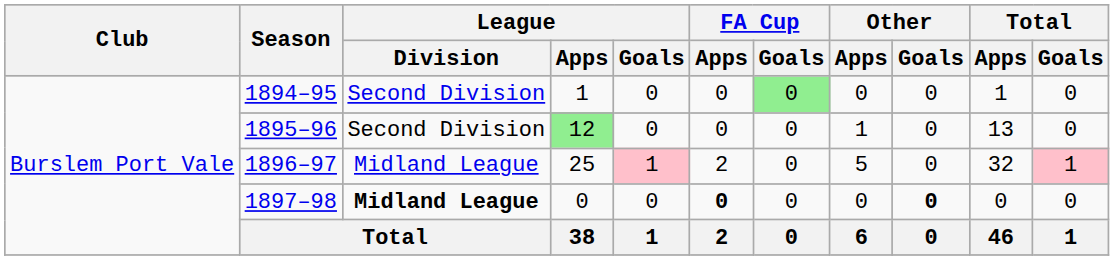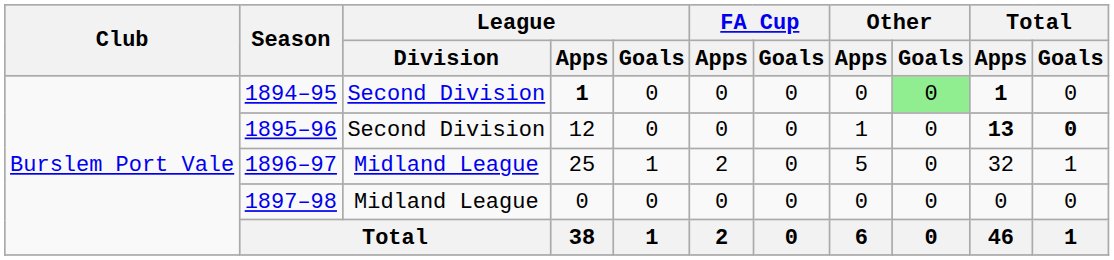(582, 94) normal -> (582, 94) bold
(791, 94) lightgreen background -> (791, 94) no background
(931, 94) no background -> (931, 94) lightgreen background
(1001, 94) normal -> (1001, 94) bold
(582, 130) lightgreen background -> (582, 130) no background
(1001, 130) normal -> (1001, 130) bold
(1071, 130) normal -> (1071, 130) bold
(652, 166) pink background -> (652, 166) no background
(1071, 166) pink background -> (1071, 166) no background
(446, 202) bold -> (446, 202) normal
(722, 202) bold -> (722, 202) normal
(931, 202) bold -> (931, 202) normal
